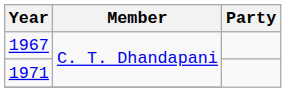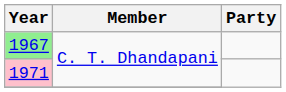(29, 46) no background -> (29, 46) lightgreen background
(29, 73) no background -> (29, 73) pink background
